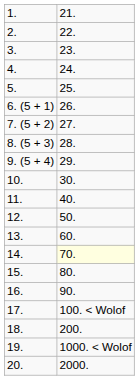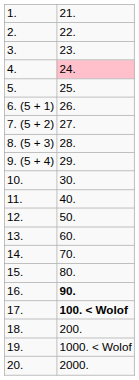(68, 69) no background -> (68, 69) pink background
(68, 254) lightyellow background -> (68, 254) no background
(68, 291) normal -> (68, 291) bold
(92, 310) normal -> (94, 310) bold
